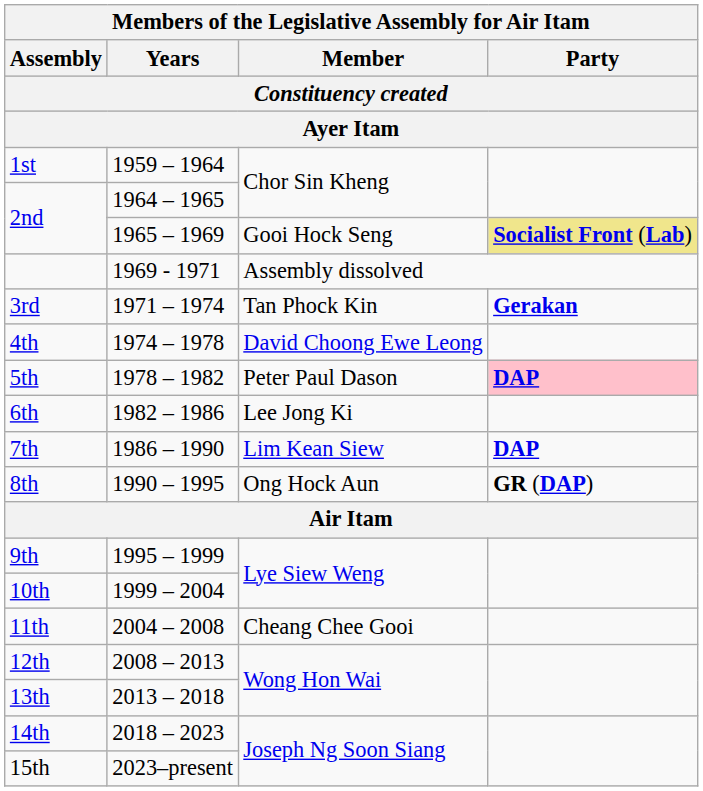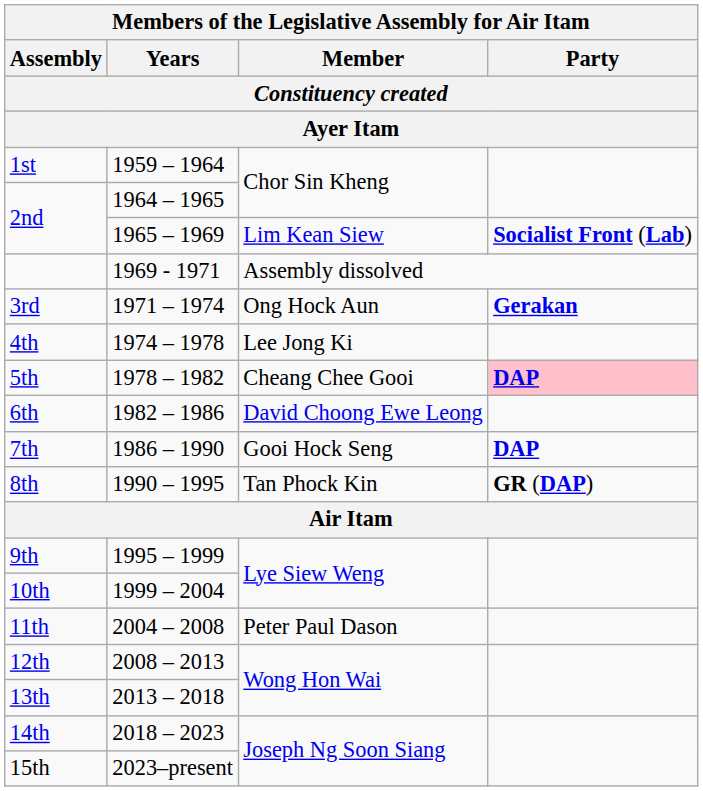(318, 235) Gooi Hock Seng -> (314, 235) Lim Kean Siew
(592, 235) khaki background -> (592, 235) no background
(310, 306) Tan Phock Kin -> (311, 306) Ong Hock Aun
(363, 341) David Choong Ewe Leong -> (298, 341) Lee Jong Ki
(320, 377) Peter Paul Dason -> (329, 377) Cheang Chee Gooi
(298, 413) Lee Jong Ki -> (363, 413) David Choong Ewe Leong
(314, 448) Lim Kean Siew -> (318, 448) Gooi Hock Seng
(311, 484) Ong Hock Aun -> (310, 484) Tan Phock Kin
(329, 626) Cheang Chee Gooi -> (320, 626) Peter Paul Dason
